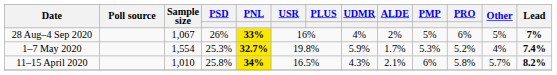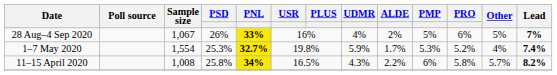(183, 63) 1,010 -> (183, 63) 1,008
(395, 63) 2.1% -> (395, 63) 2.2%
